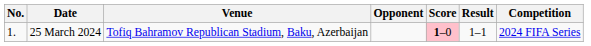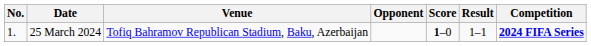(443, 32) pink background -> (443, 32) no background
(540, 32) normal -> (541, 32) bold
